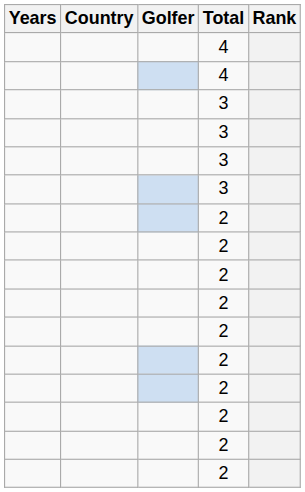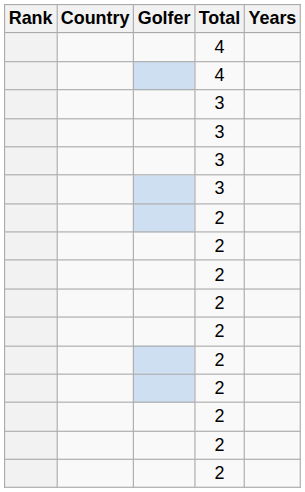columns swapped: (274, 18) <-> (33, 18)
